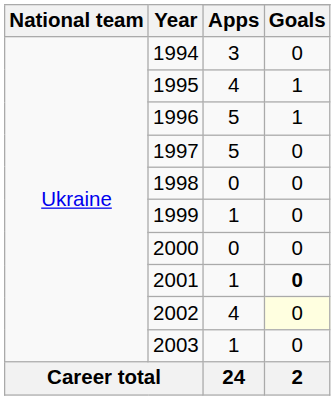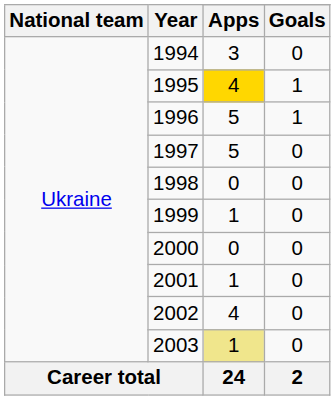(234, 85) no background -> (234, 85) gold background
(297, 280) bold -> (297, 280) normal
(297, 313) lightyellow background -> (297, 313) no background
(234, 345) no background -> (234, 345) khaki background
